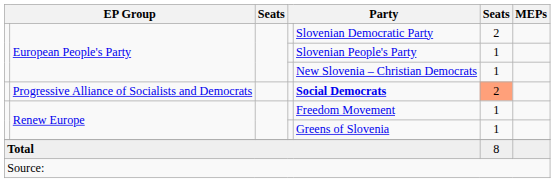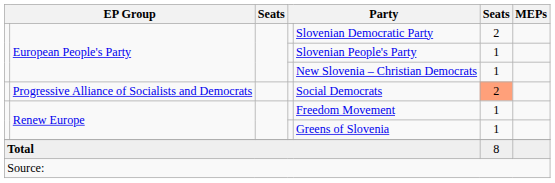(341, 91) bold -> (339, 91) normal
